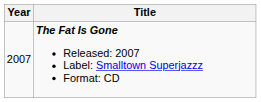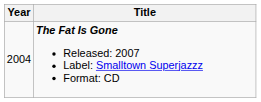(19, 59) 2007 -> (19, 59) 2004
